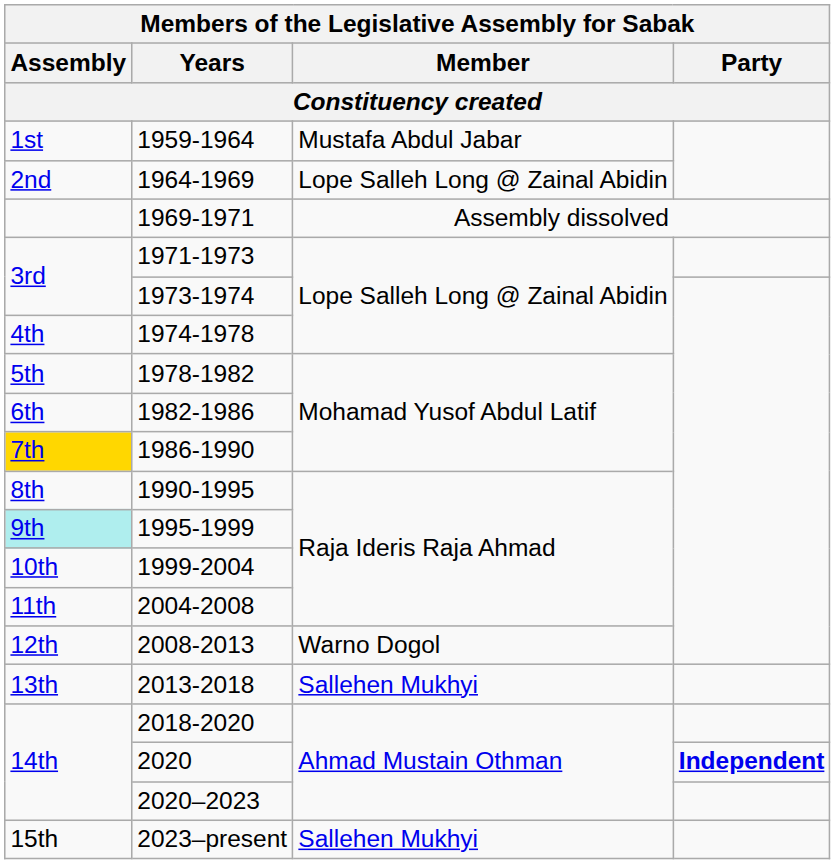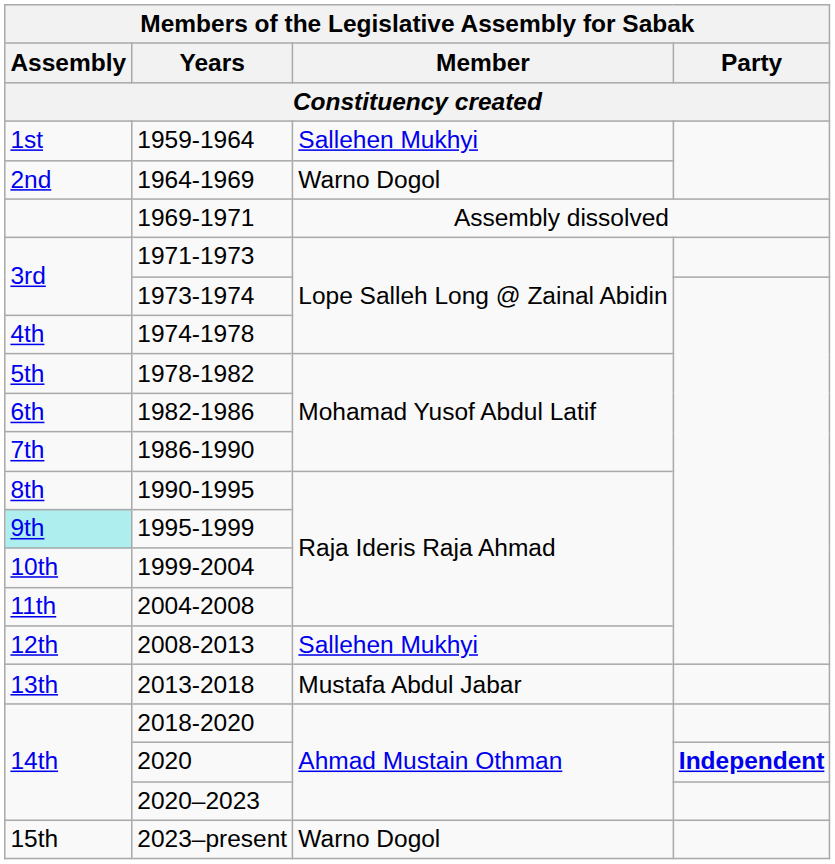(410, 140) Mustafa Abdul Jabar -> (388, 140) Sallehen Mukhyi
(483, 179) Lope Salleh Long @ Zainal Abidin -> (369, 179) Warno Dogol
(27, 450) gold background -> (27, 450) no background
(369, 645) Warno Dogol -> (388, 645) Sallehen Mukhyi
(388, 683) Sallehen Mukhyi -> (410, 683) Mustafa Abdul Jabar
(388, 839) Sallehen Mukhyi -> (369, 839) Warno Dogol
